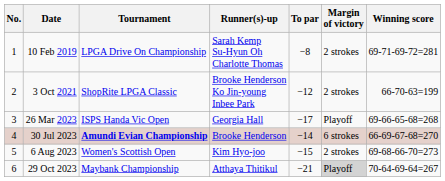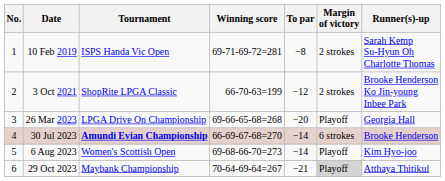columns swapped: (403, 18) <-> (249, 18)
(144, 52) LPGA Drive On Championship -> (125, 52) ISPS Handa Vic Open
(125, 120) ISPS Handa Vic Open -> (144, 120) LPGA Drive On Championship
(305, 120) −17 -> (300, 120) −20
(305, 152) −15 -> (300, 152) −14
(341, 152) 2 strokes -> (333, 152) Playoff
